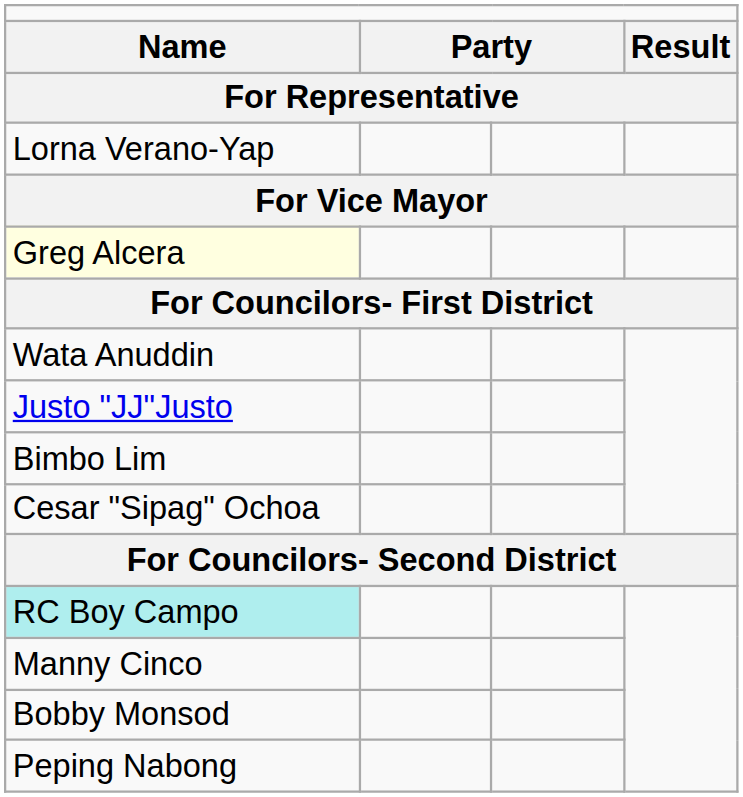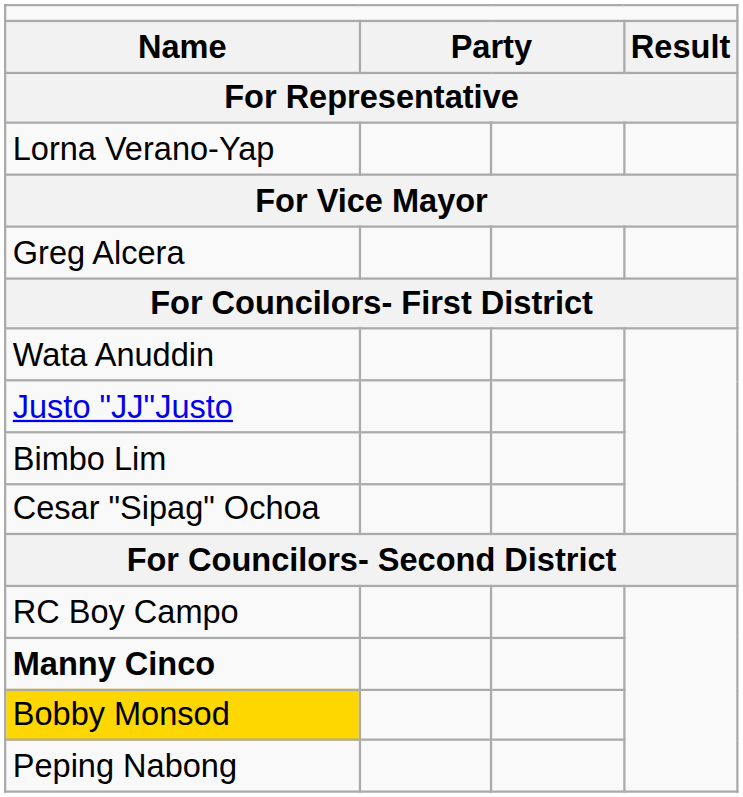(99, 252) lightyellow background -> (99, 252) no background
(126, 612) paleturquoise background -> (126, 612) no background
(108, 663) normal -> (114, 663) bold
(121, 715) no background -> (121, 715) gold background
